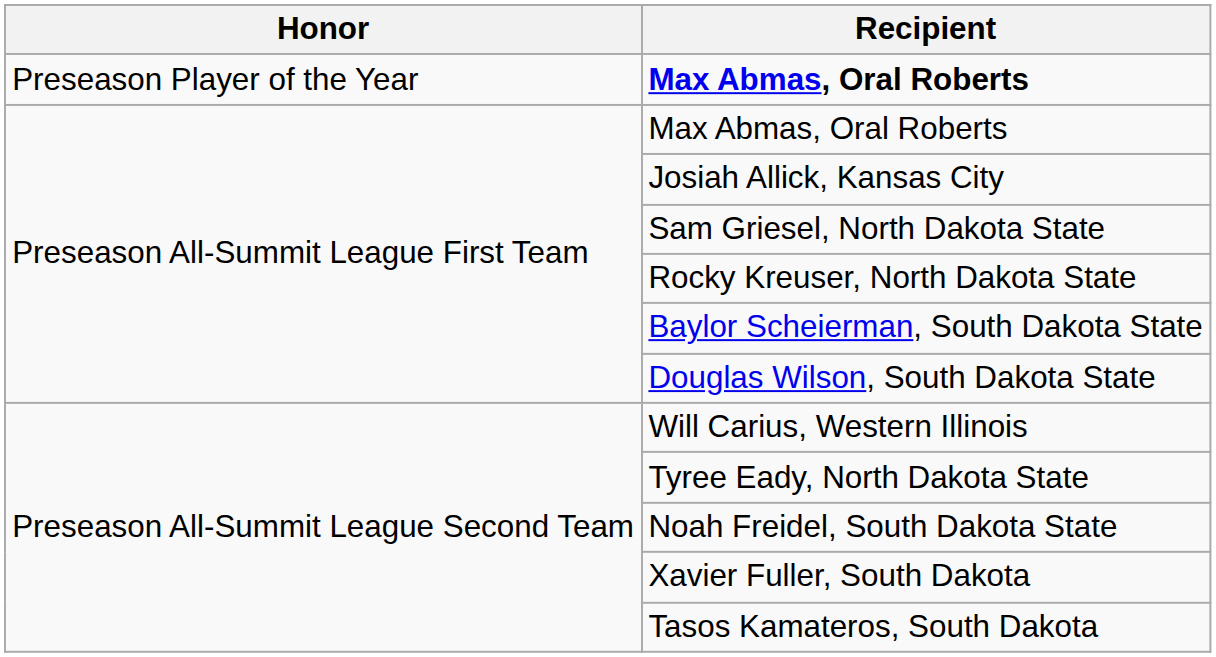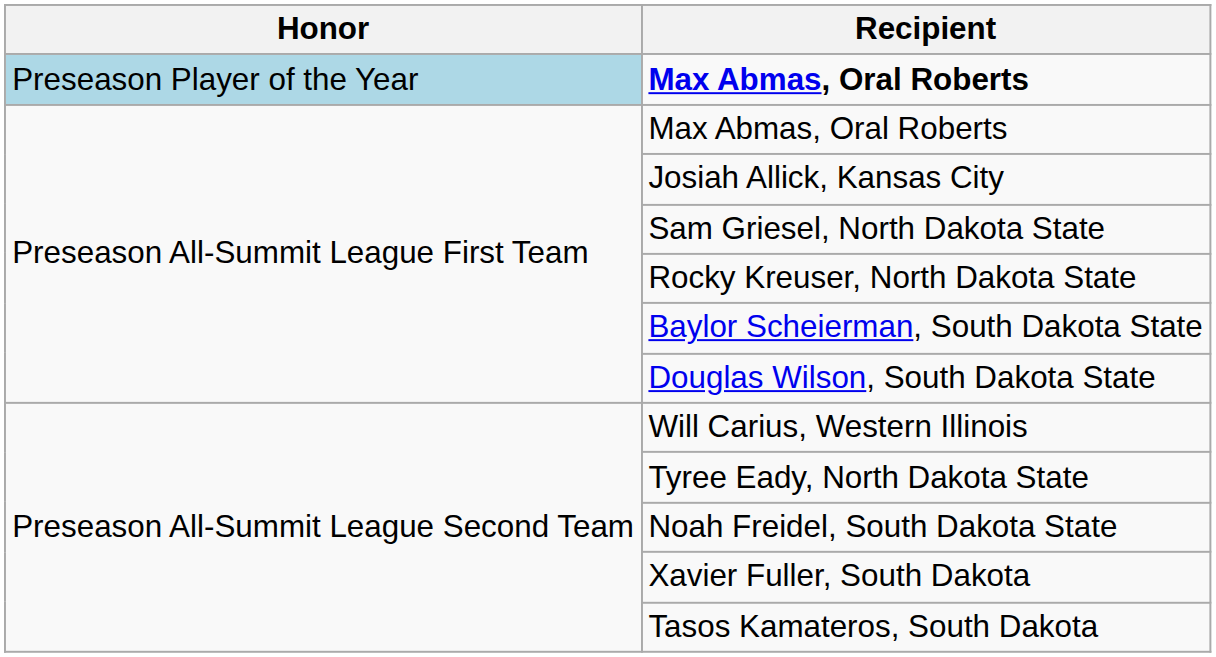(215, 79) no background -> (215, 79) lightblue background
